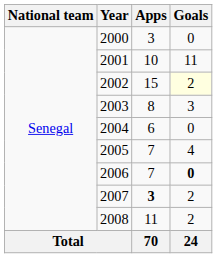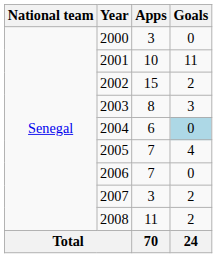(191, 83) lightyellow background -> (191, 83) no background
(191, 128) no background -> (191, 128) lightblue background
(191, 173) bold -> (191, 173) normal
(151, 196) bold -> (151, 196) normal
